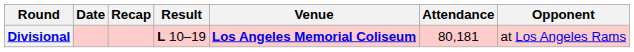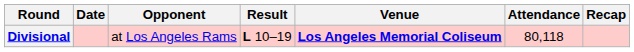columns swapped: (563, 15) <-> (131, 15)
(458, 36) 80,181 -> (544, 36) 80,118
